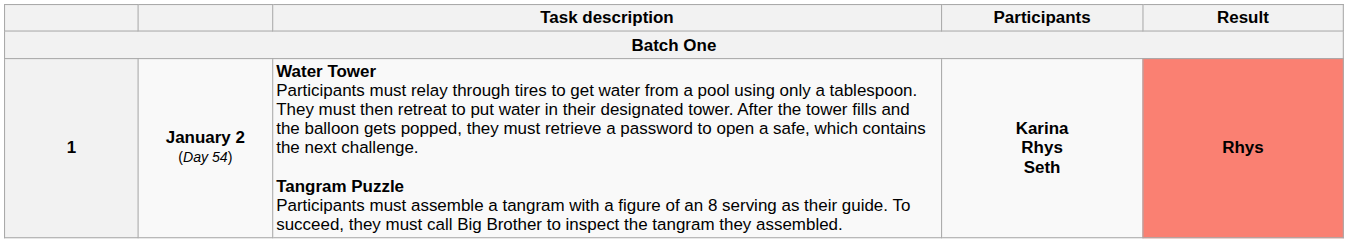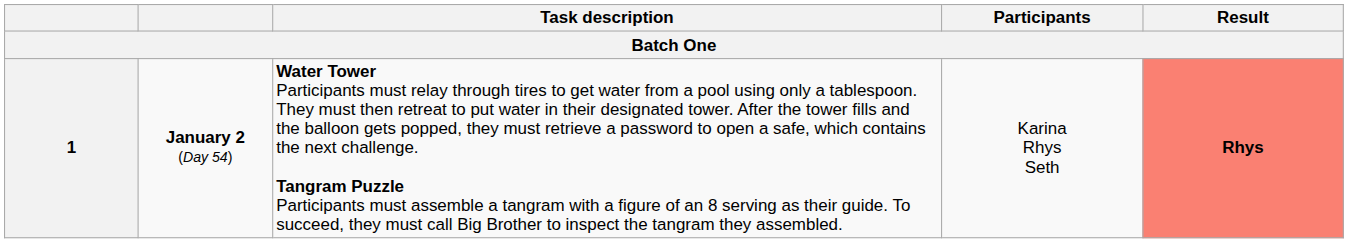(1042, 148) bold -> (1042, 148) normal
